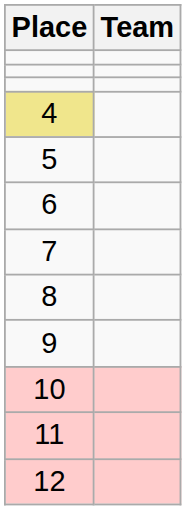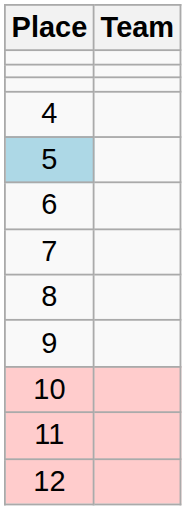(49, 113) khaki background -> (49, 113) no background
(49, 159) no background -> (49, 159) lightblue background
